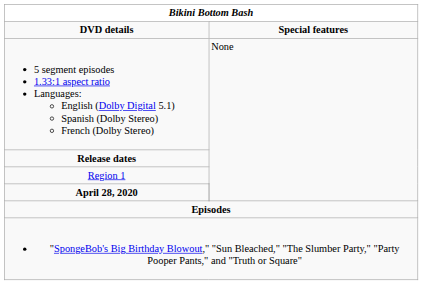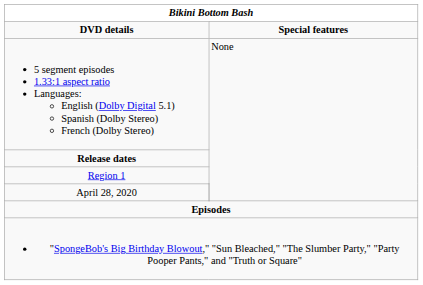(107, 192) bold -> (107, 192) normal
